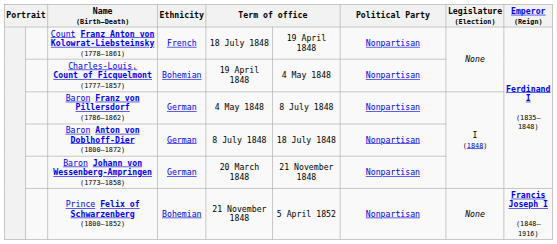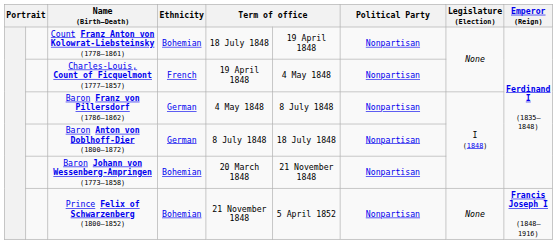(182, 43) French -> (182, 43) Bohemian
(182, 75) Bohemian -> (182, 75) French
(182, 172) German -> (182, 172) Bohemian
